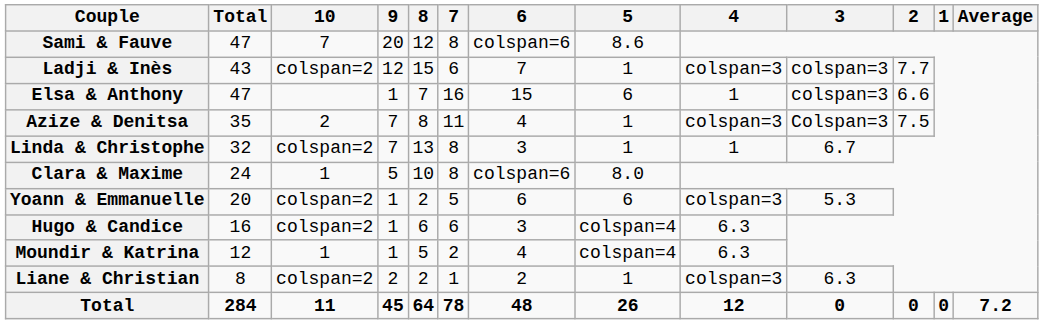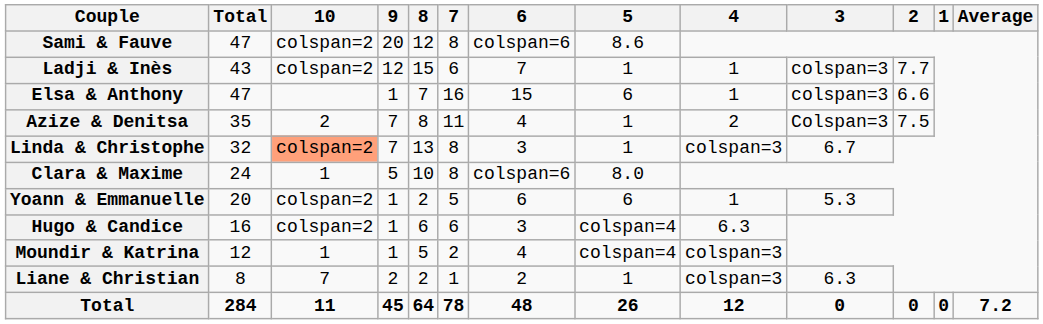(325, 44) 7 -> (325, 44) colspan=2
(734, 70) colspan=3 -> (734, 70) 1
(734, 123) colspan=3 -> (734, 123) 2
(325, 149) no background -> (325, 149) lightsalmon background
(734, 149) 1 -> (734, 149) colspan=3
(734, 201) colspan=3 -> (734, 201) 1
(734, 254) 6.3 -> (734, 254) colspan=3
(325, 280) colspan=2 -> (325, 280) 7
